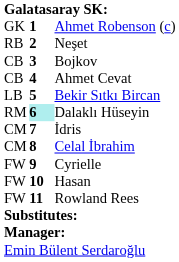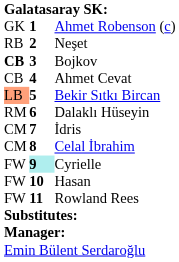(14, 61) normal -> (14, 61) bold
(13, 95) no background -> (13, 95) lightsalmon background
(33, 112) paleturquoise background -> (33, 112) no background
(33, 164) no background -> (33, 164) paleturquoise background
